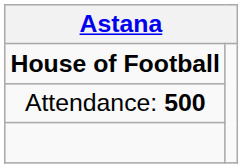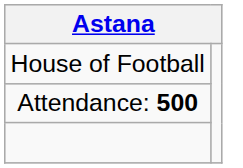(115, 63) bold -> (108, 63) normal
